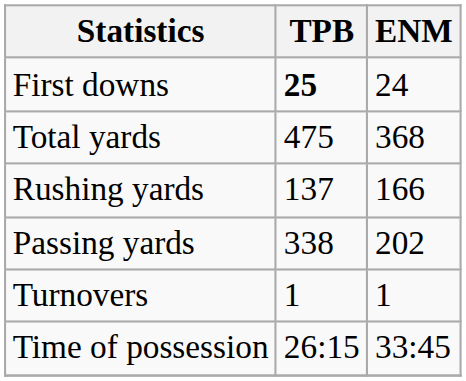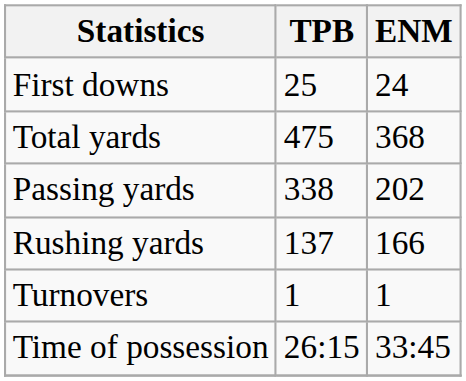(300, 83) bold -> (300, 83) normal
rows swapped: (108, 189) <-> (104, 242)
